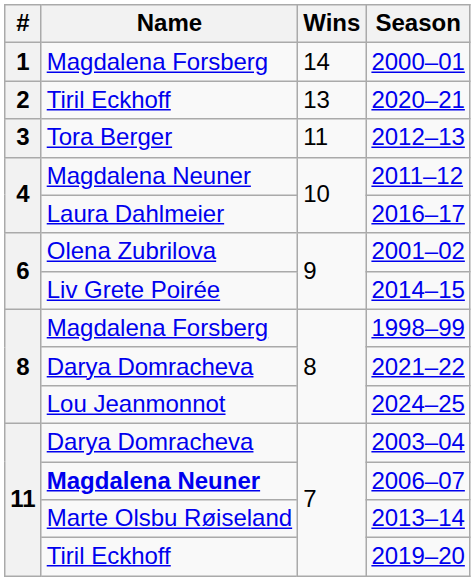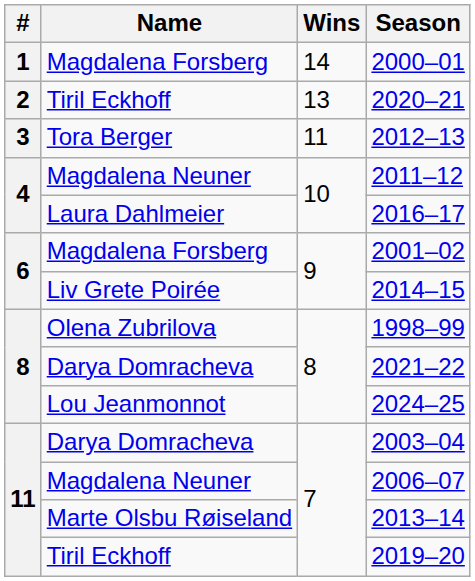(131, 251) Olena Zubrilova -> (157, 251) Magdalena Forsberg
(157, 328) Magdalena Forsberg -> (131, 328) Olena Zubrilova
(153, 480) bold -> (149, 480) normal
